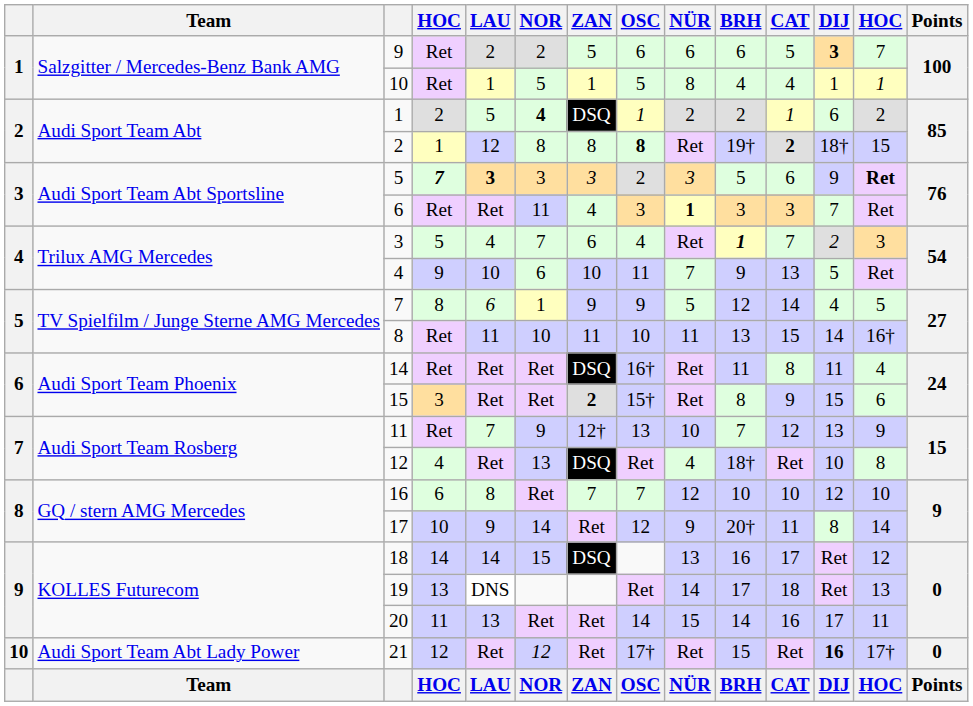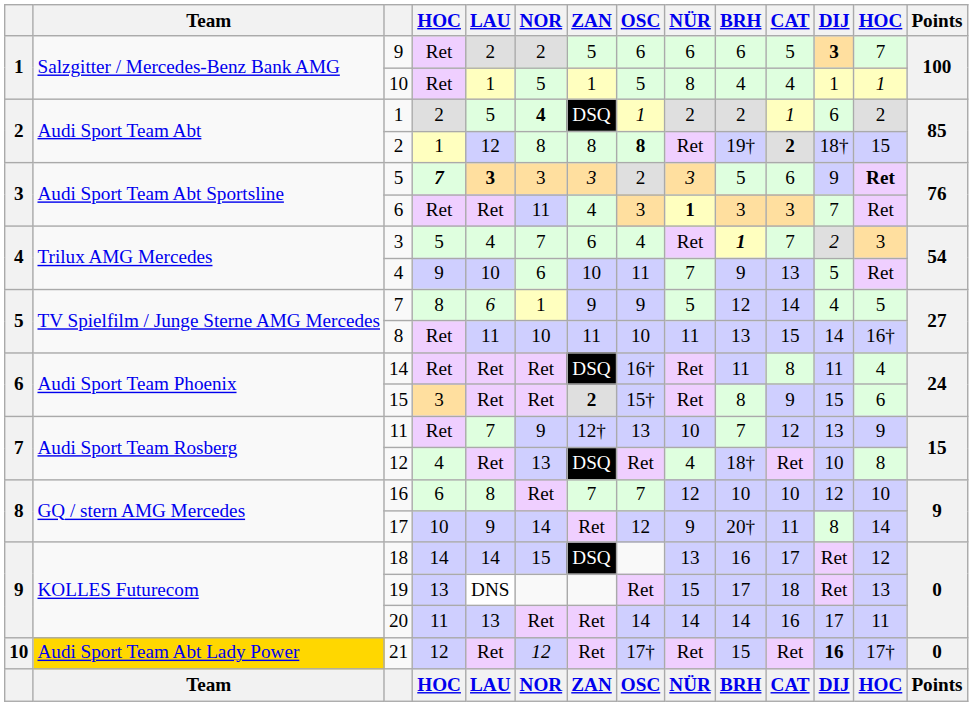(690, 589) 14 -> (690, 589) 15
(690, 621) 15 -> (690, 621) 14
(168, 652) no background -> (168, 652) gold background
